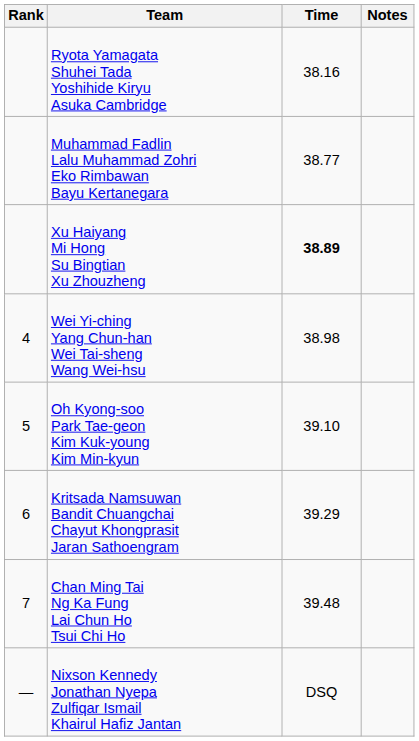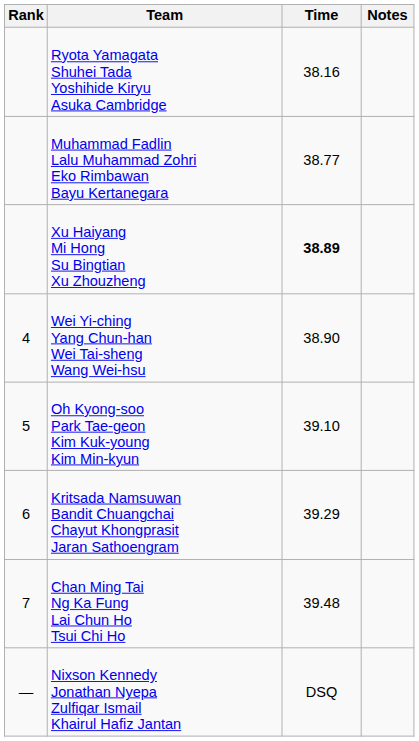(322, 337) 38.98 -> (322, 337) 38.90
